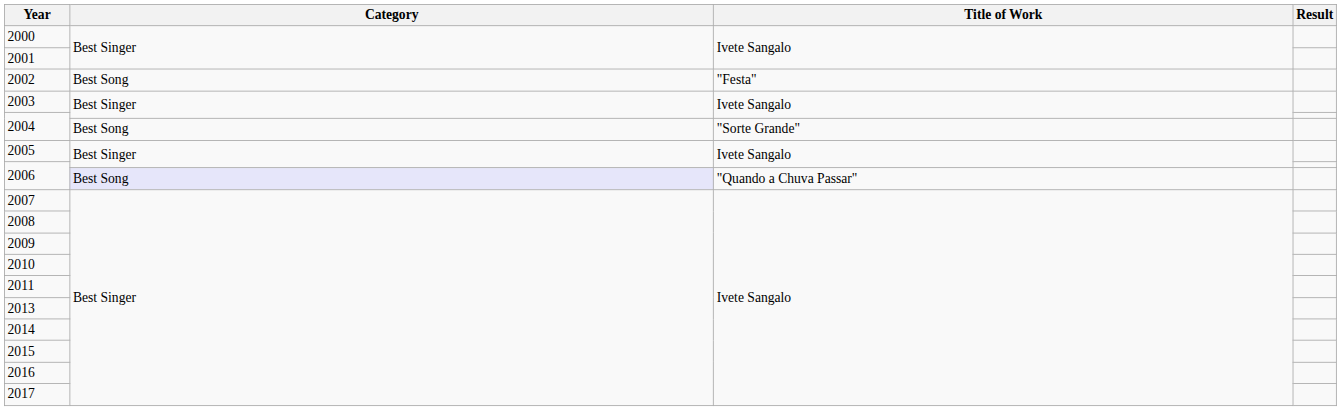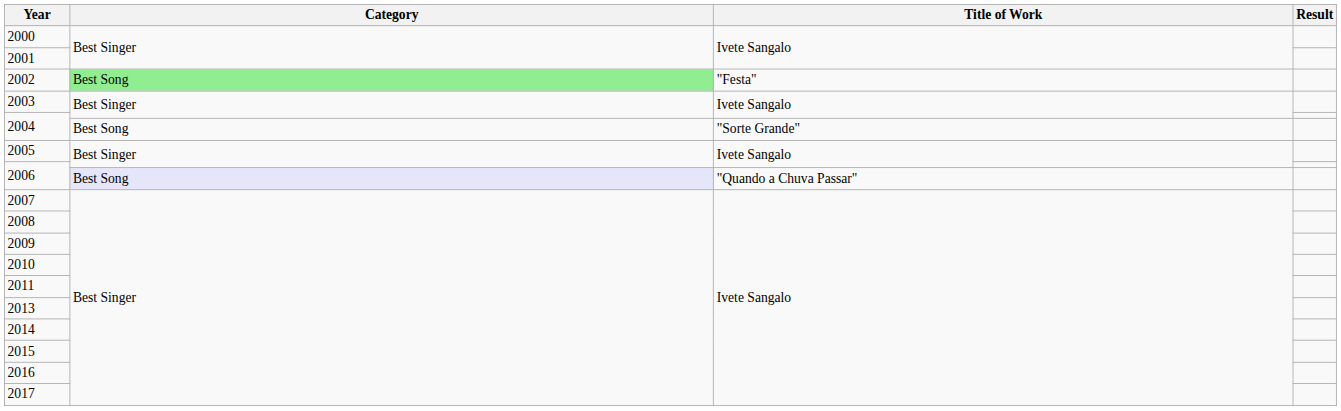(101, 79) no background -> (101, 79) lightgreen background
